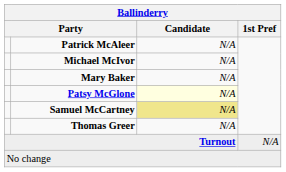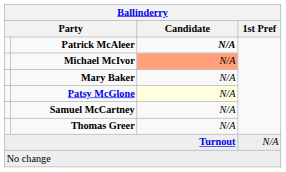(227, 45) normal -> (227, 45) bold
(227, 61) no background -> (227, 61) lightsalmon background
(227, 110) khaki background -> (227, 110) no background
